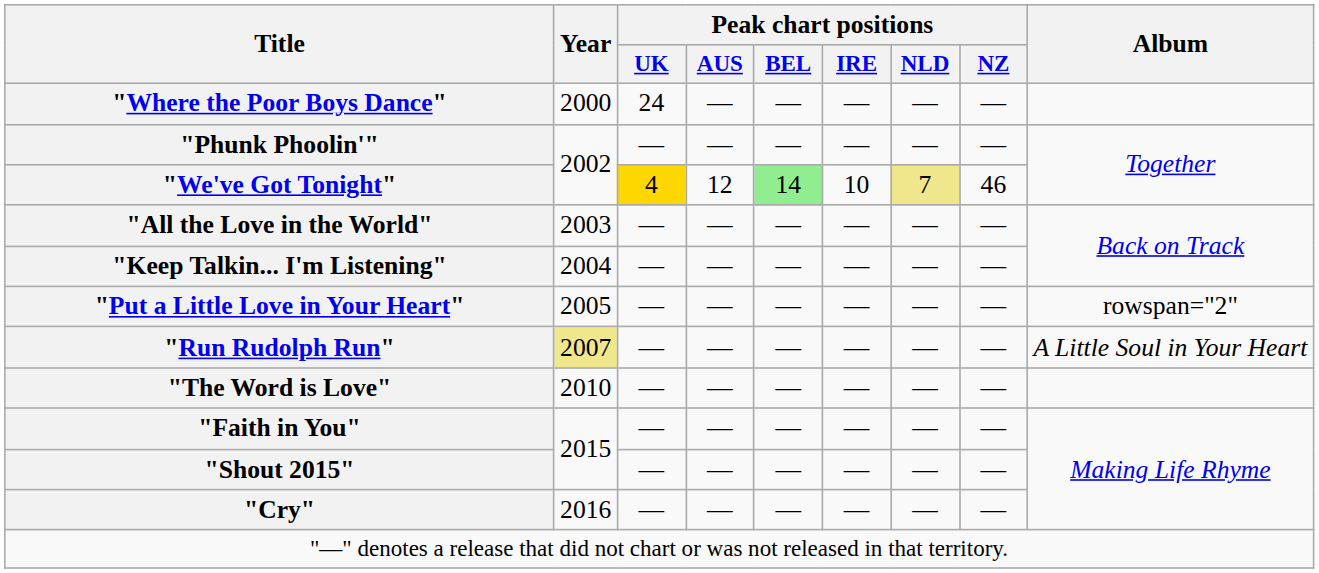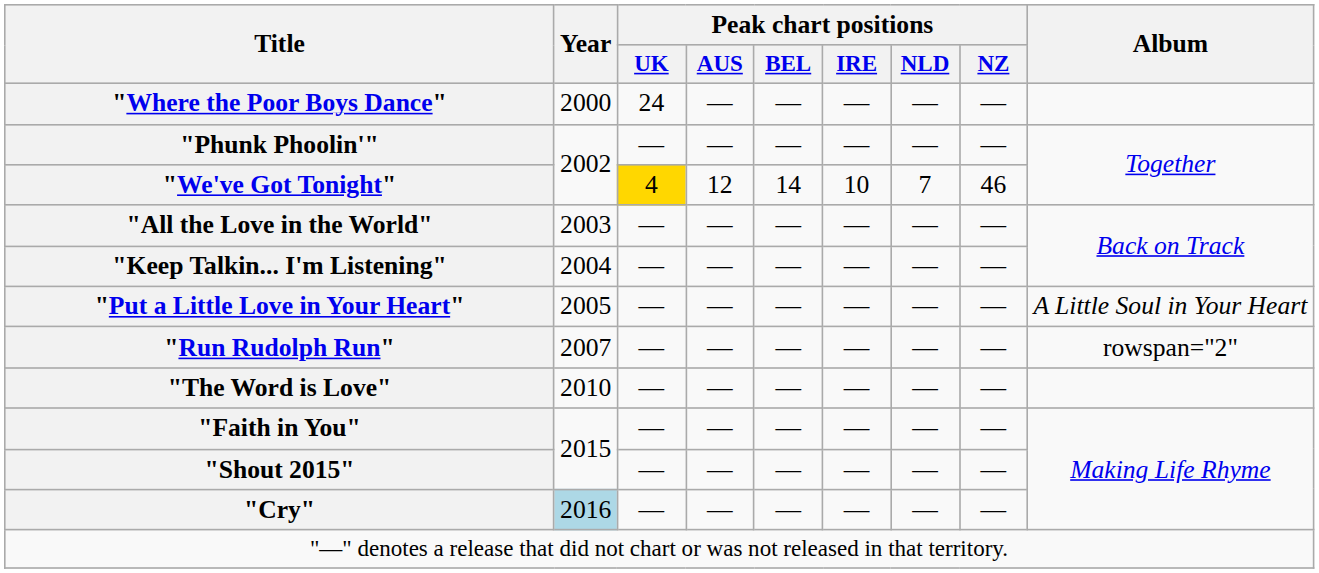(788, 184) lightgreen background -> (788, 184) no background
(925, 184) khaki background -> (925, 184) no background
(1170, 306) rowspan="2" -> (1170, 306) A Little Soul in Your Heart
(586, 346) khaki background -> (586, 346) no background
(1170, 346) A Little Soul in Your Heart -> (1170, 346) rowspan="2"
(586, 509) no background -> (586, 509) lightblue background
